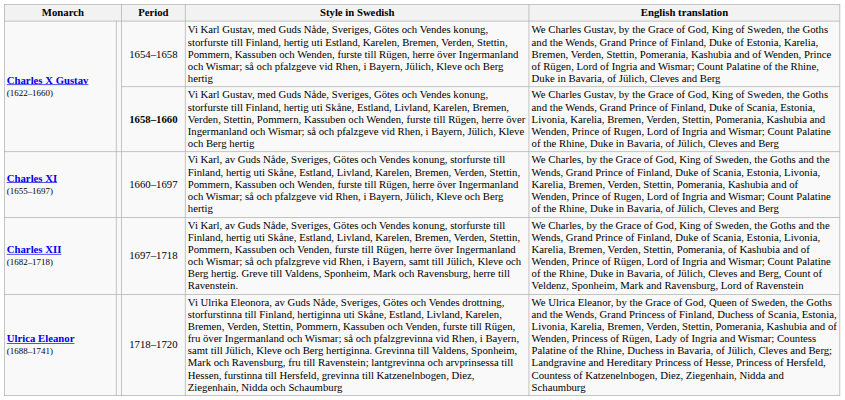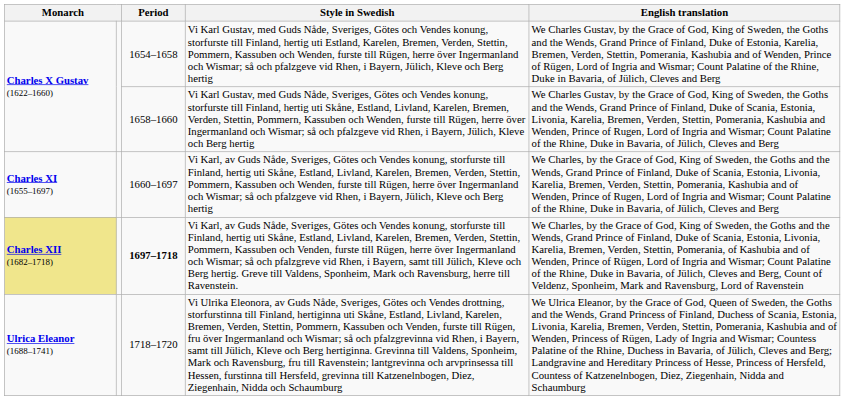(153, 119) bold -> (153, 119) normal
(34, 255) no background -> (34, 255) khaki background
(153, 255) normal -> (153, 255) bold
